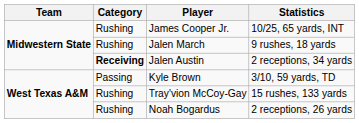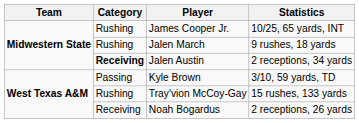(115, 110) Rushing -> (118, 110) Receiving
